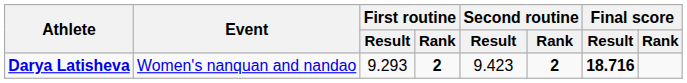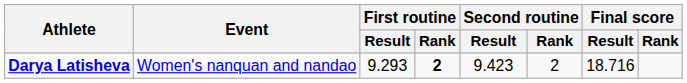(555, 66) bold -> (555, 66) normal
(610, 66) bold -> (610, 66) normal
